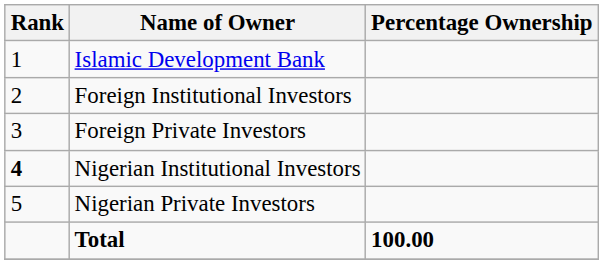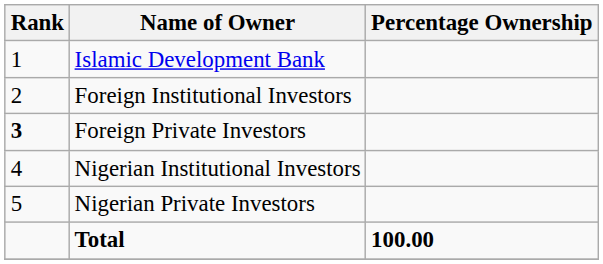(16, 131) normal -> (16, 131) bold
(16, 167) bold -> (16, 167) normal
